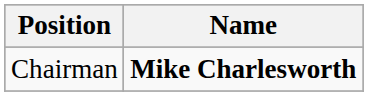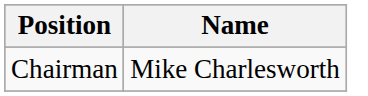(243, 68) bold -> (235, 68) normal
